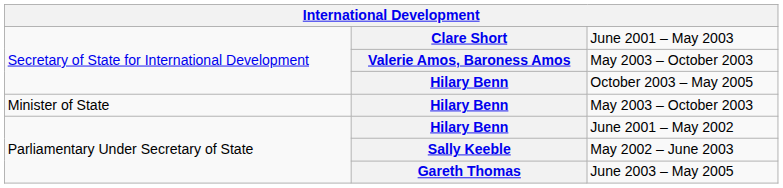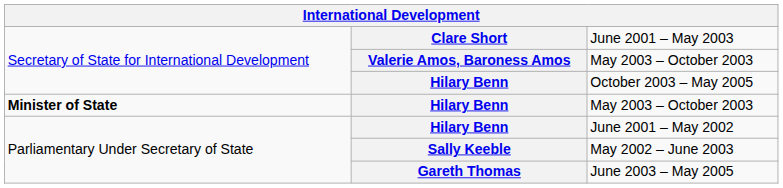(59, 104) normal -> (62, 104) bold
